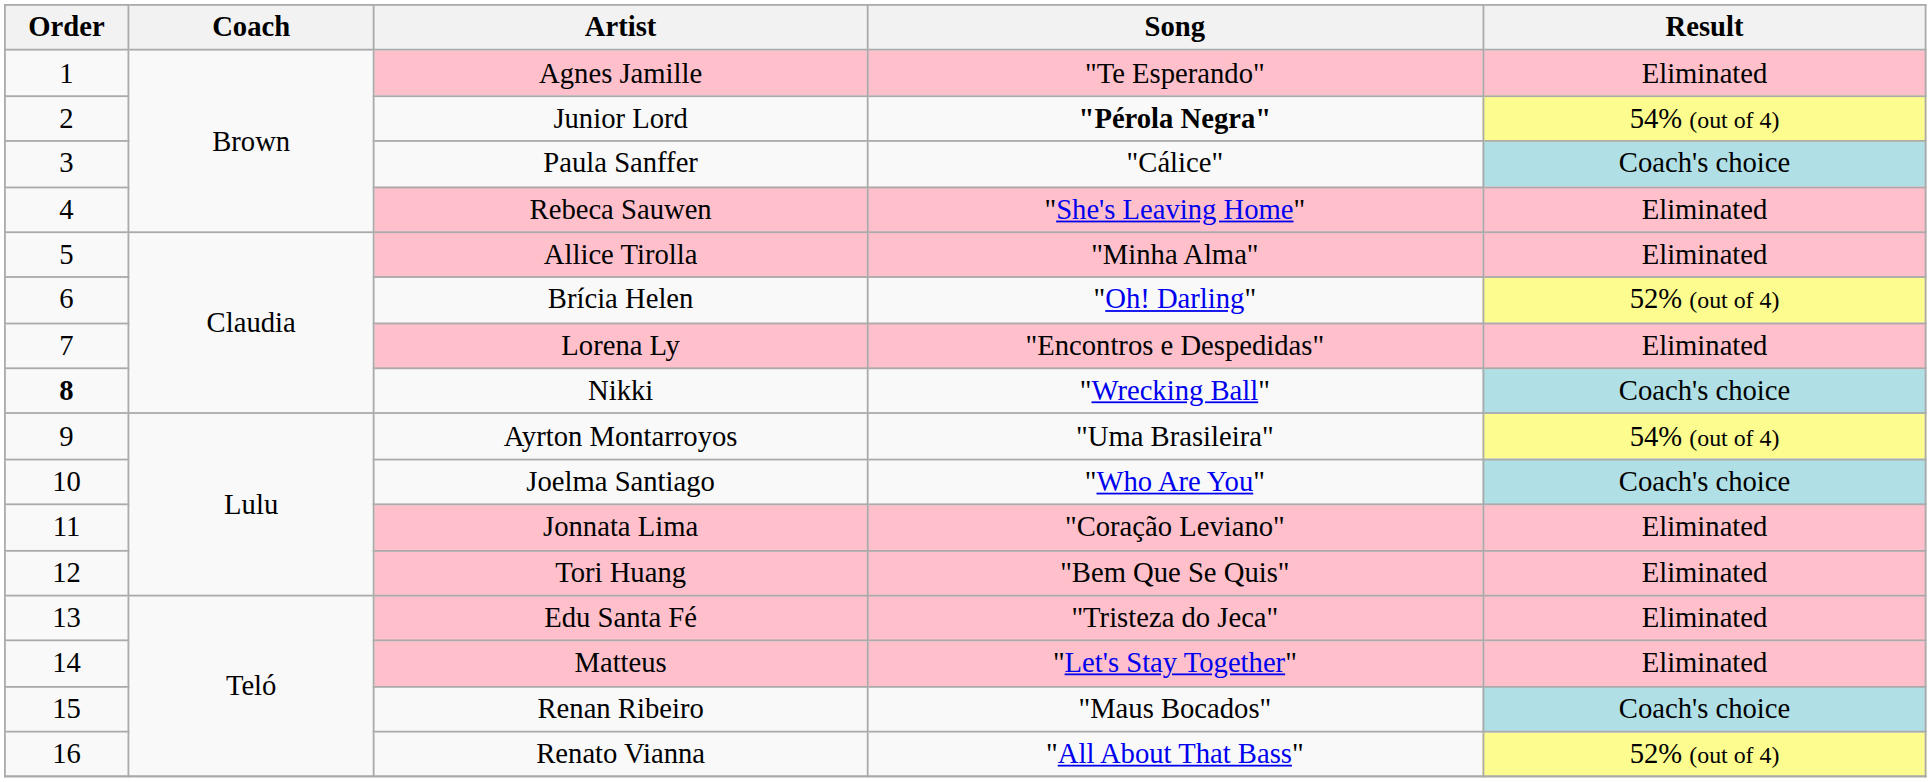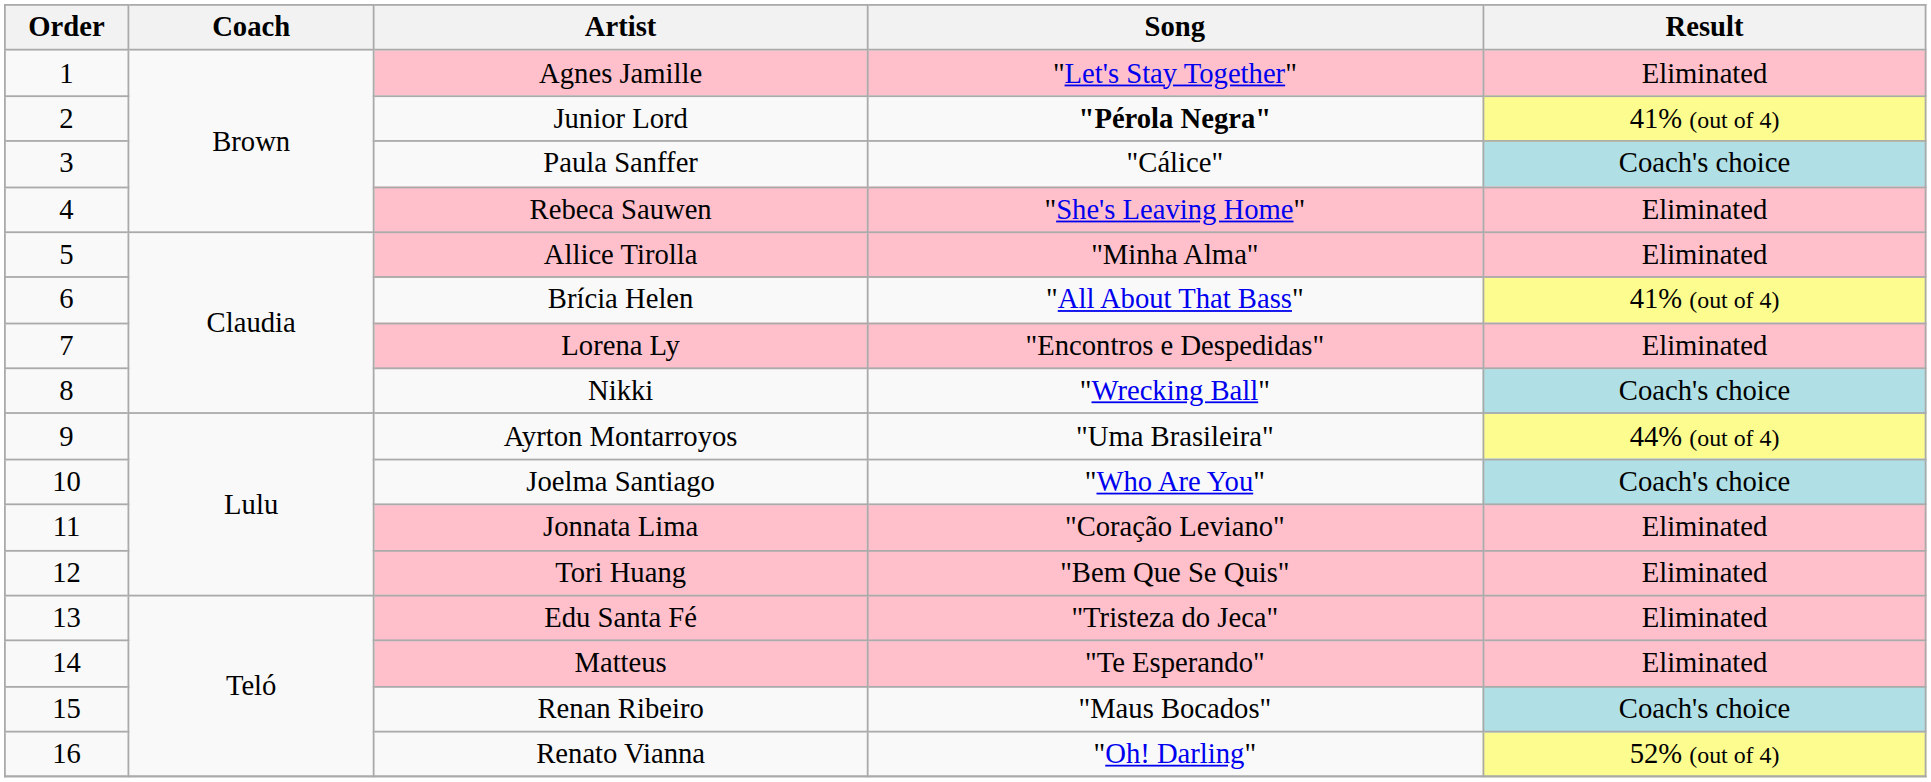(1175, 72) "Te Esperando" -> (1175, 72) "Let's Stay Together"
(1705, 118) 54% (out of 4) -> (1705, 118) 41% (out of 4)
(1175, 299) "Oh! Darling" -> (1175, 299) "All About That Bass"
(1705, 299) 52% (out of 4) -> (1705, 299) 41% (out of 4)
(66, 390) bold -> (66, 390) normal
(1705, 436) 54% (out of 4) -> (1705, 436) 44% (out of 4)
(1175, 663) "Let's Stay Together" -> (1175, 663) "Te Esperando"
(1175, 753) "All About That Bass" -> (1175, 753) "Oh! Darling"
